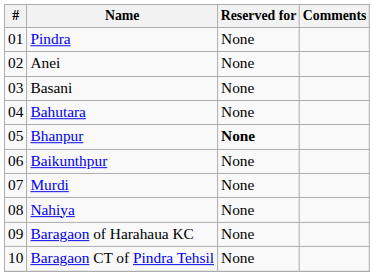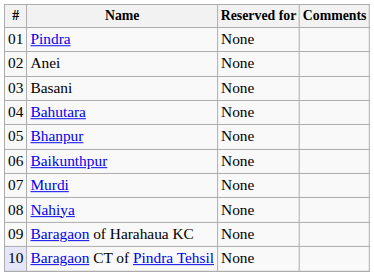(238, 136) bold -> (238, 136) normal
(16, 258) no background -> (16, 258) lavender background
